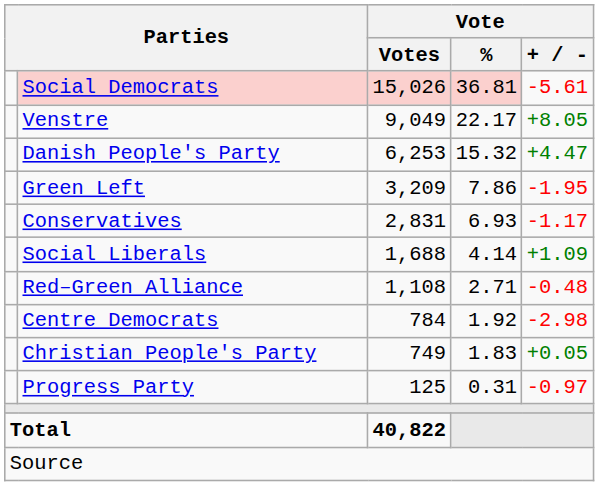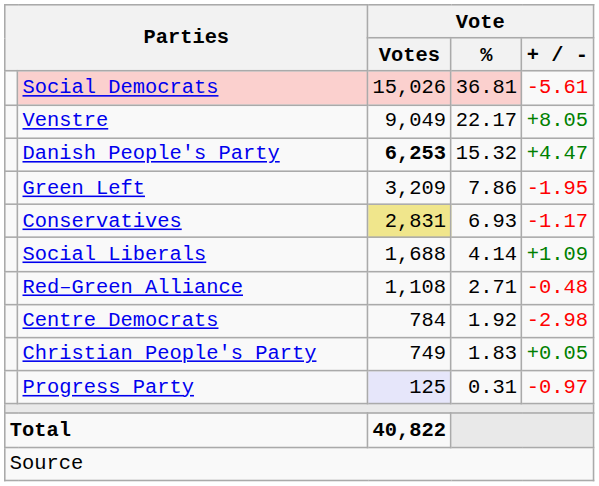(415, 154) normal -> (415, 154) bold
(415, 221) no background -> (415, 221) khaki background
(428, 387) no background -> (428, 387) lavender background
